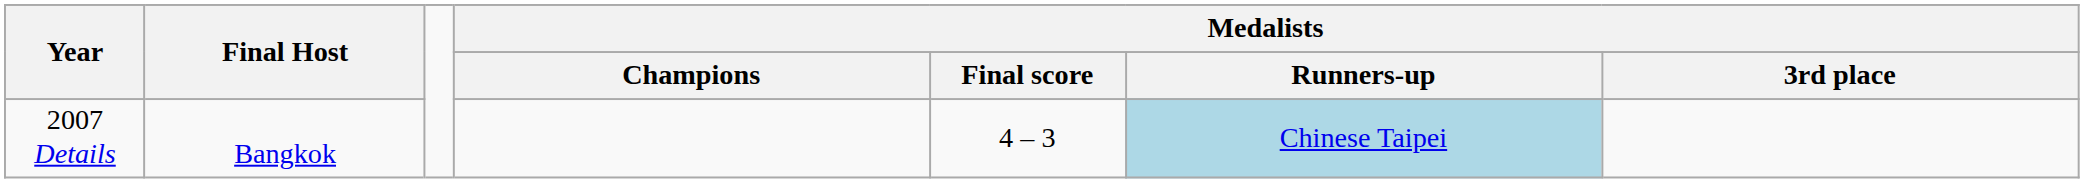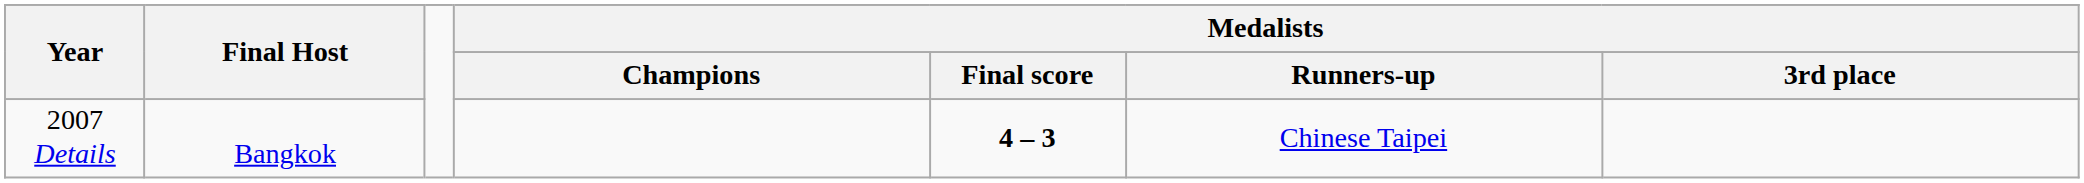(1027, 137) normal -> (1027, 137) bold
(1363, 137) lightblue background -> (1363, 137) no background
